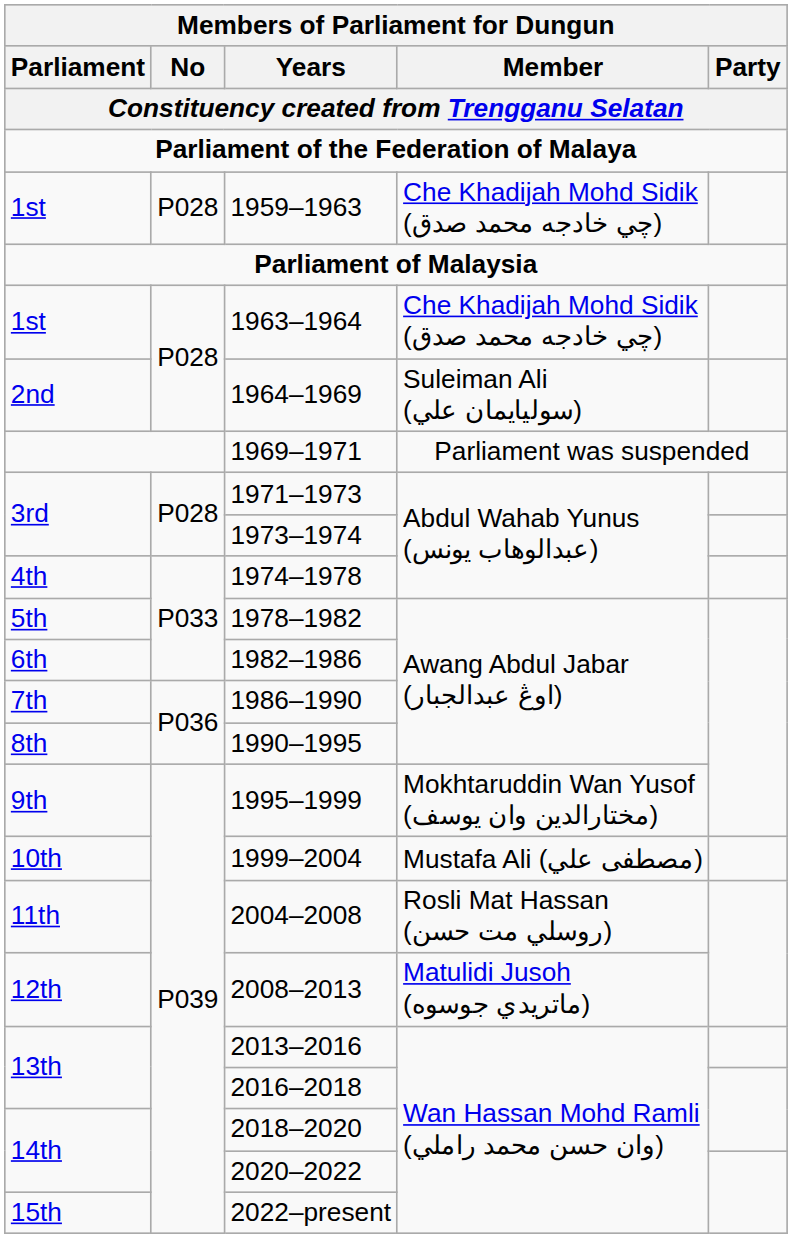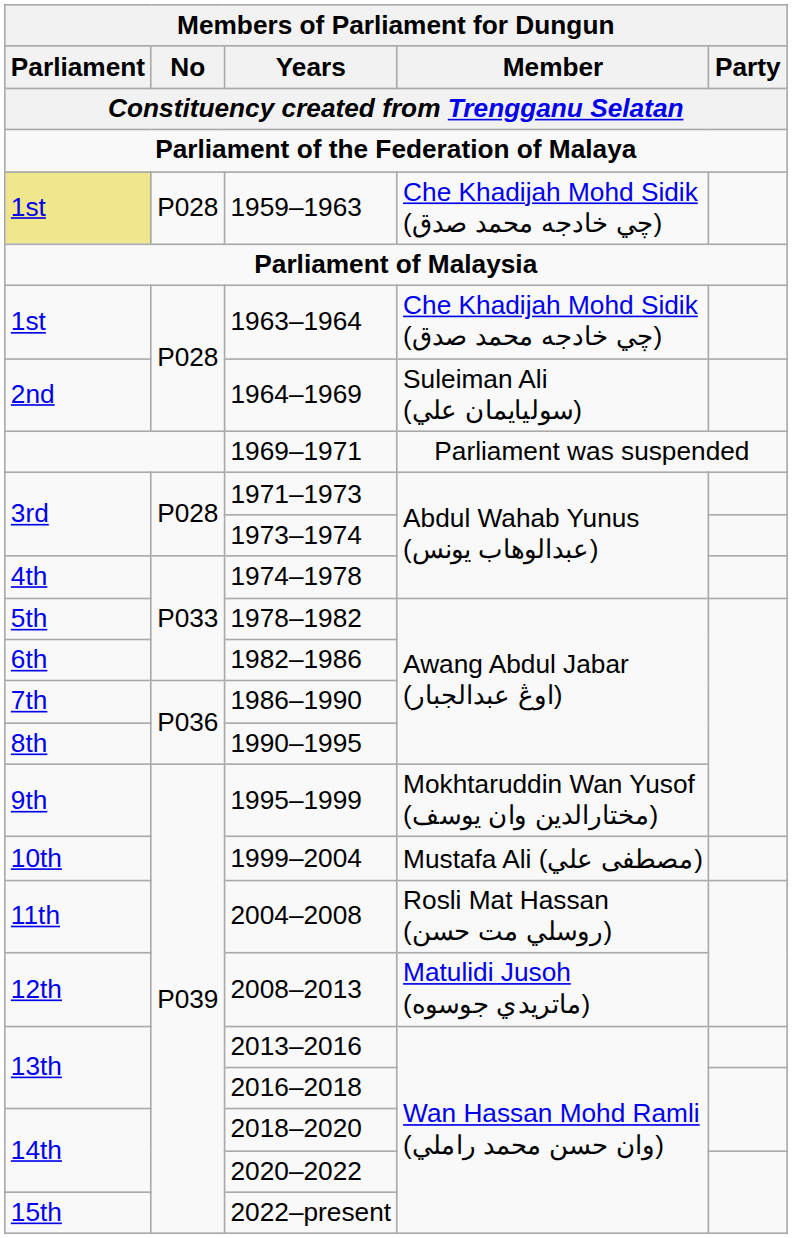(28, 207) no background -> (28, 207) khaki background
